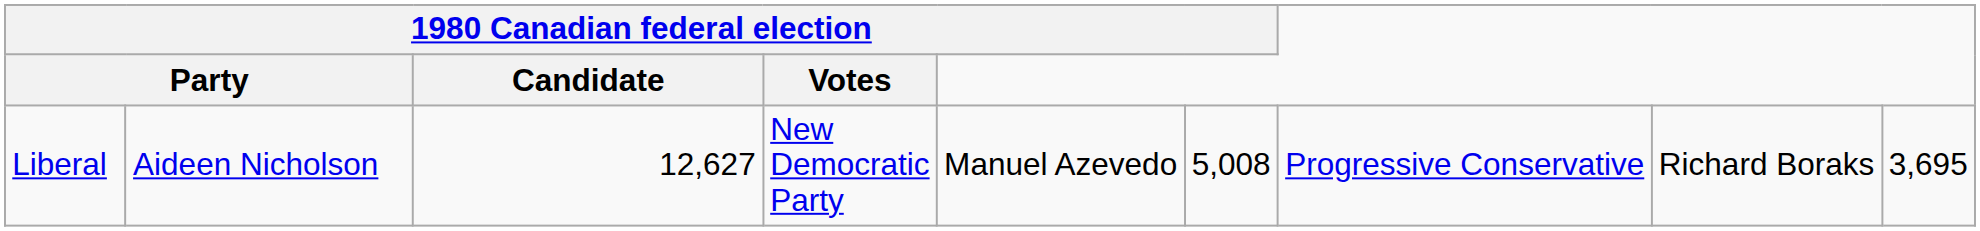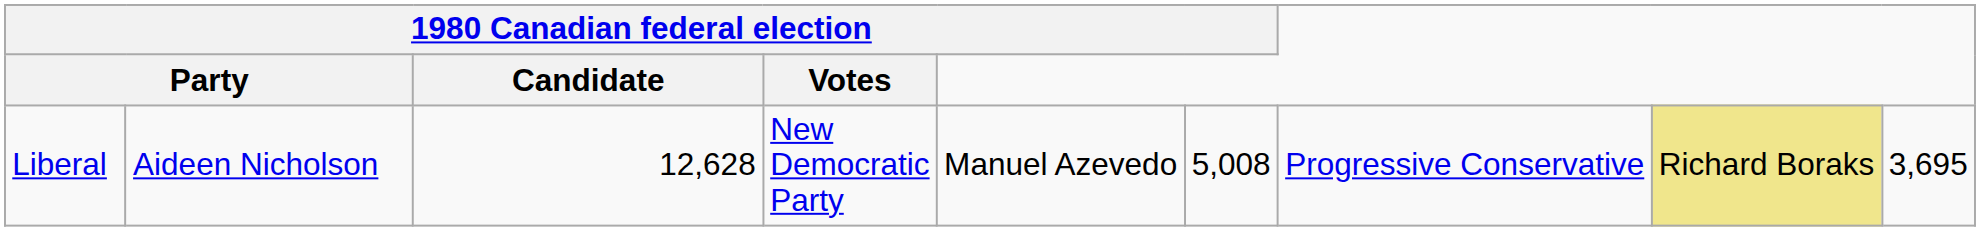(707, 164) 12,627 -> (707, 164) 12,628
(1767, 164) no background -> (1767, 164) khaki background
